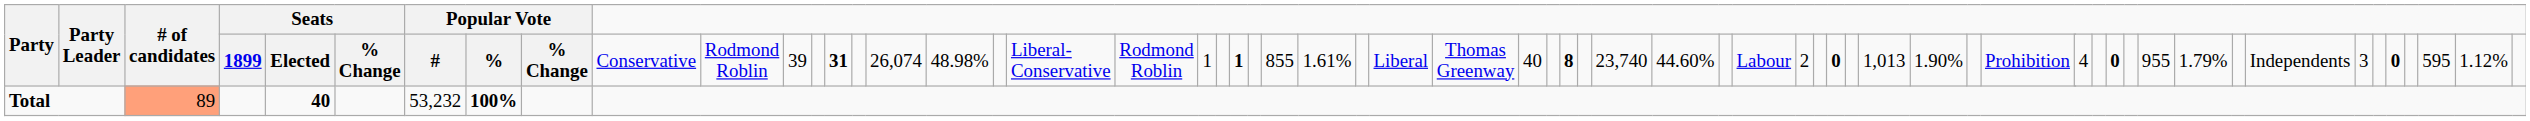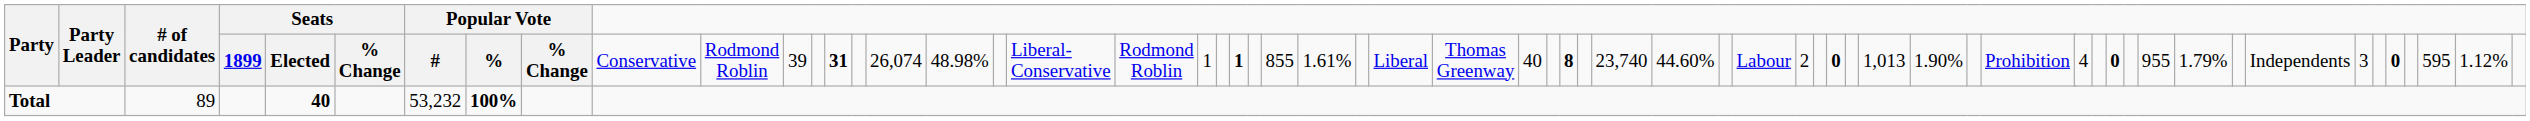(206, 100) lightsalmon background -> (206, 100) no background
